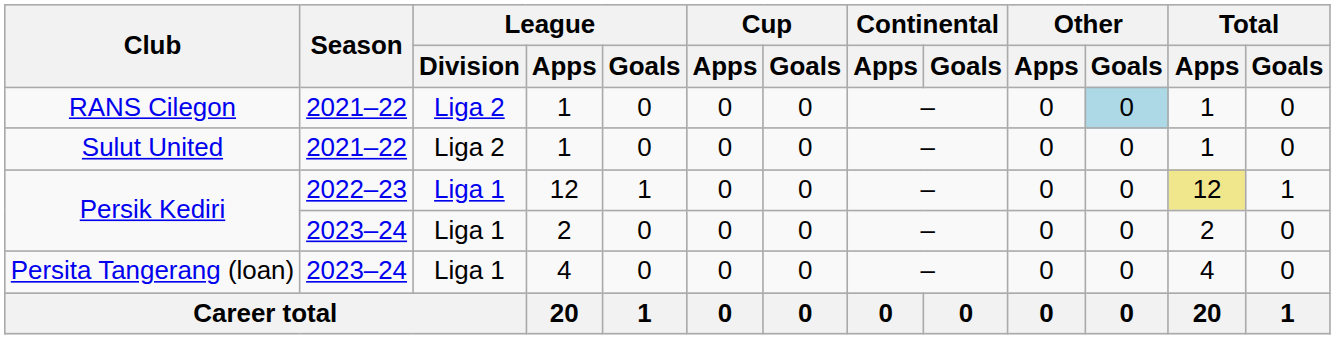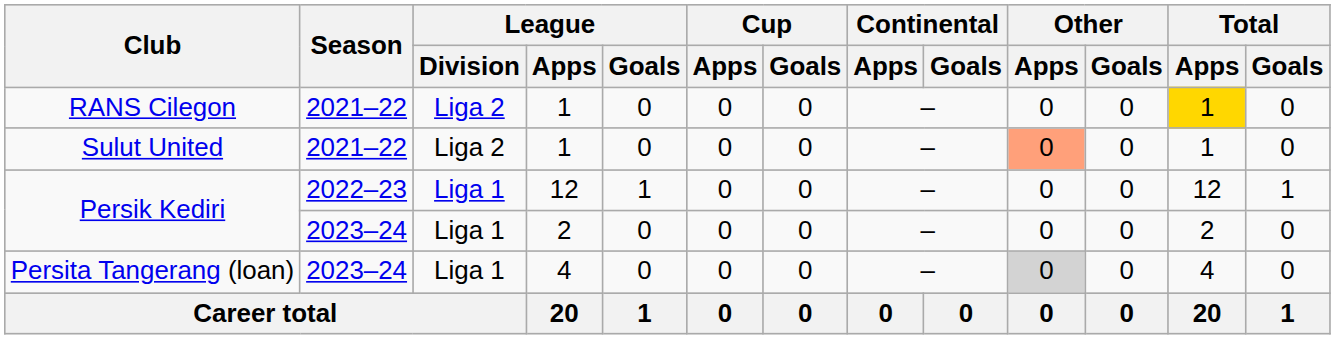(1127, 107) lightblue background -> (1127, 107) no background
(1207, 107) no background -> (1207, 107) gold background
(1046, 148) no background -> (1046, 148) lightsalmon background
(1207, 189) khaki background -> (1207, 189) no background
(1046, 271) no background -> (1046, 271) lightgrey background
